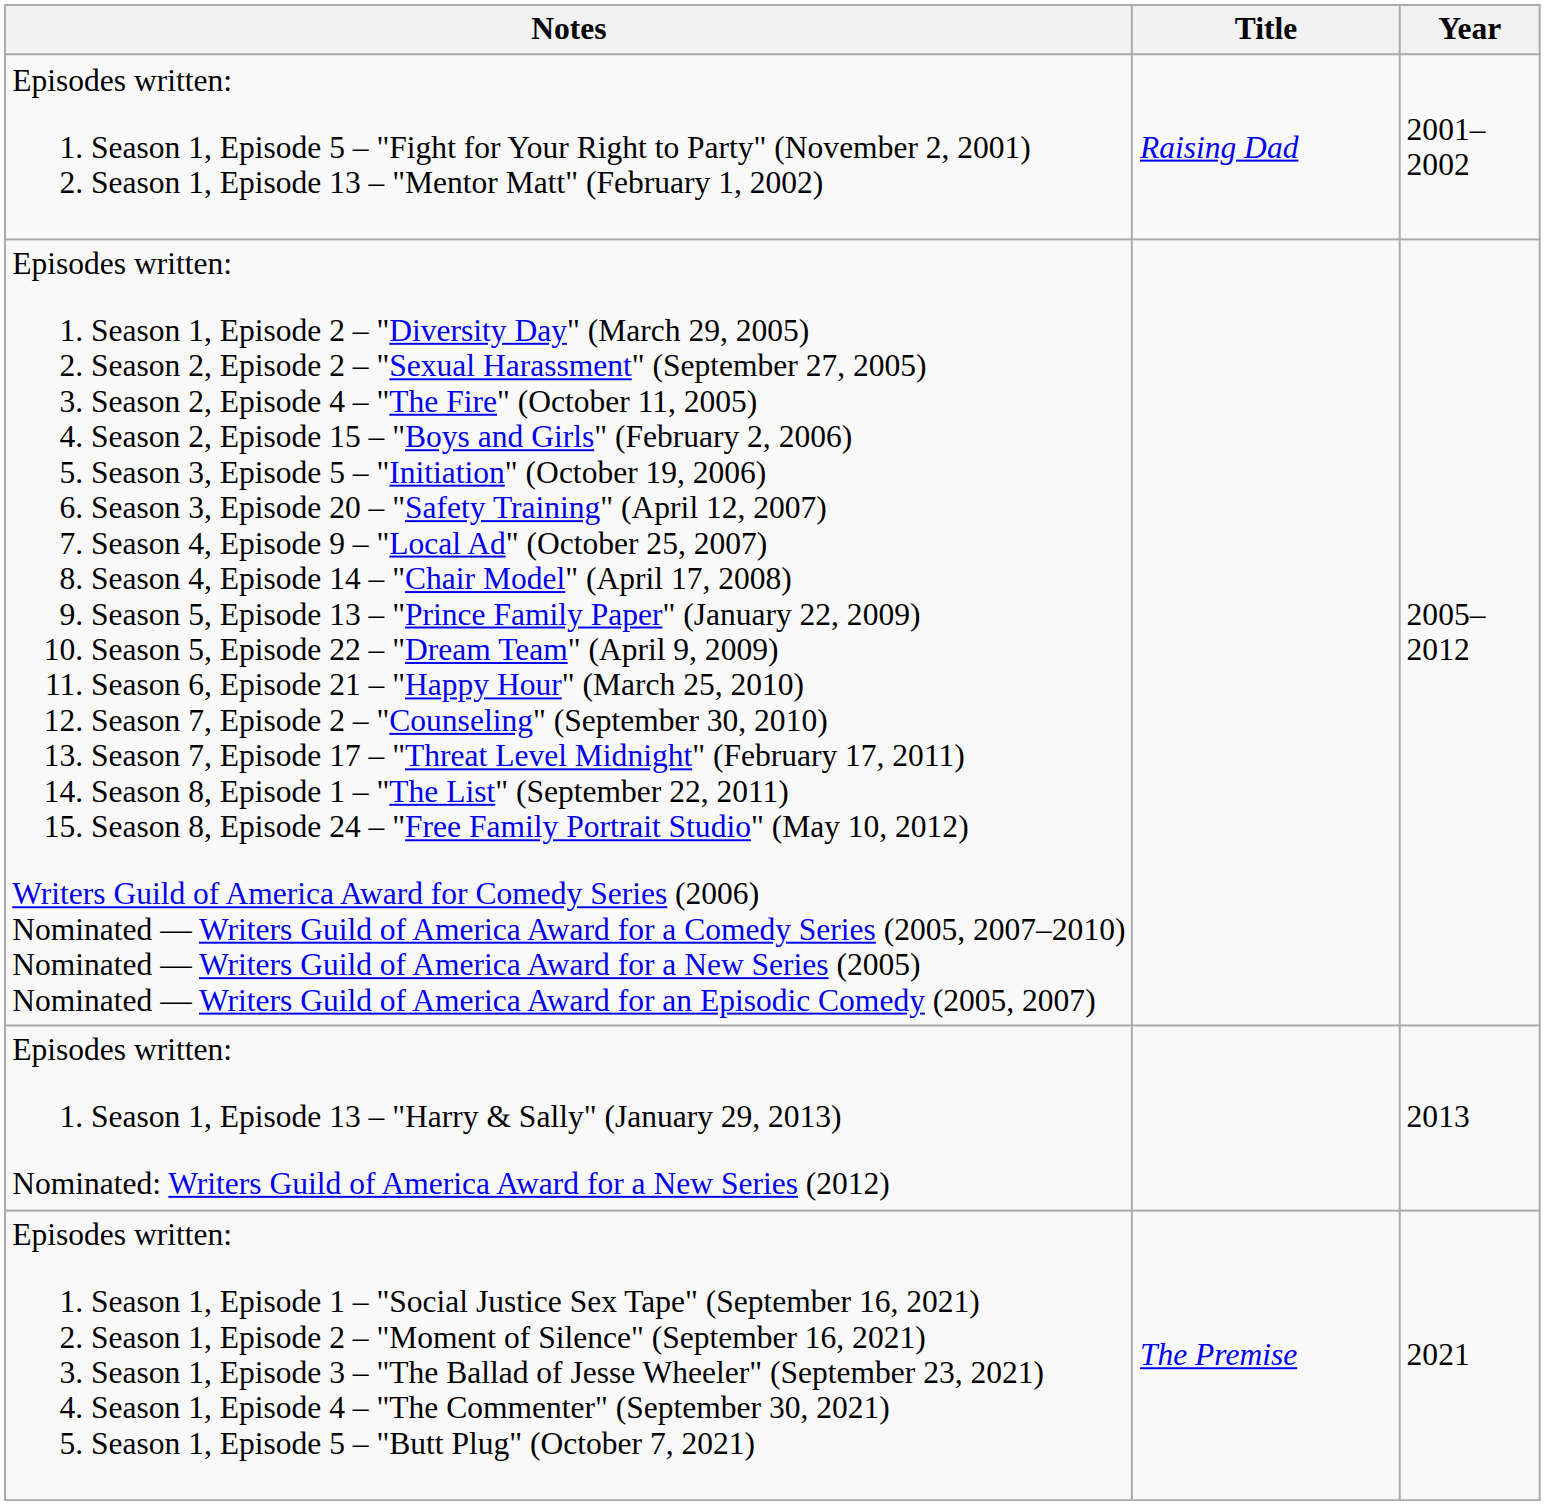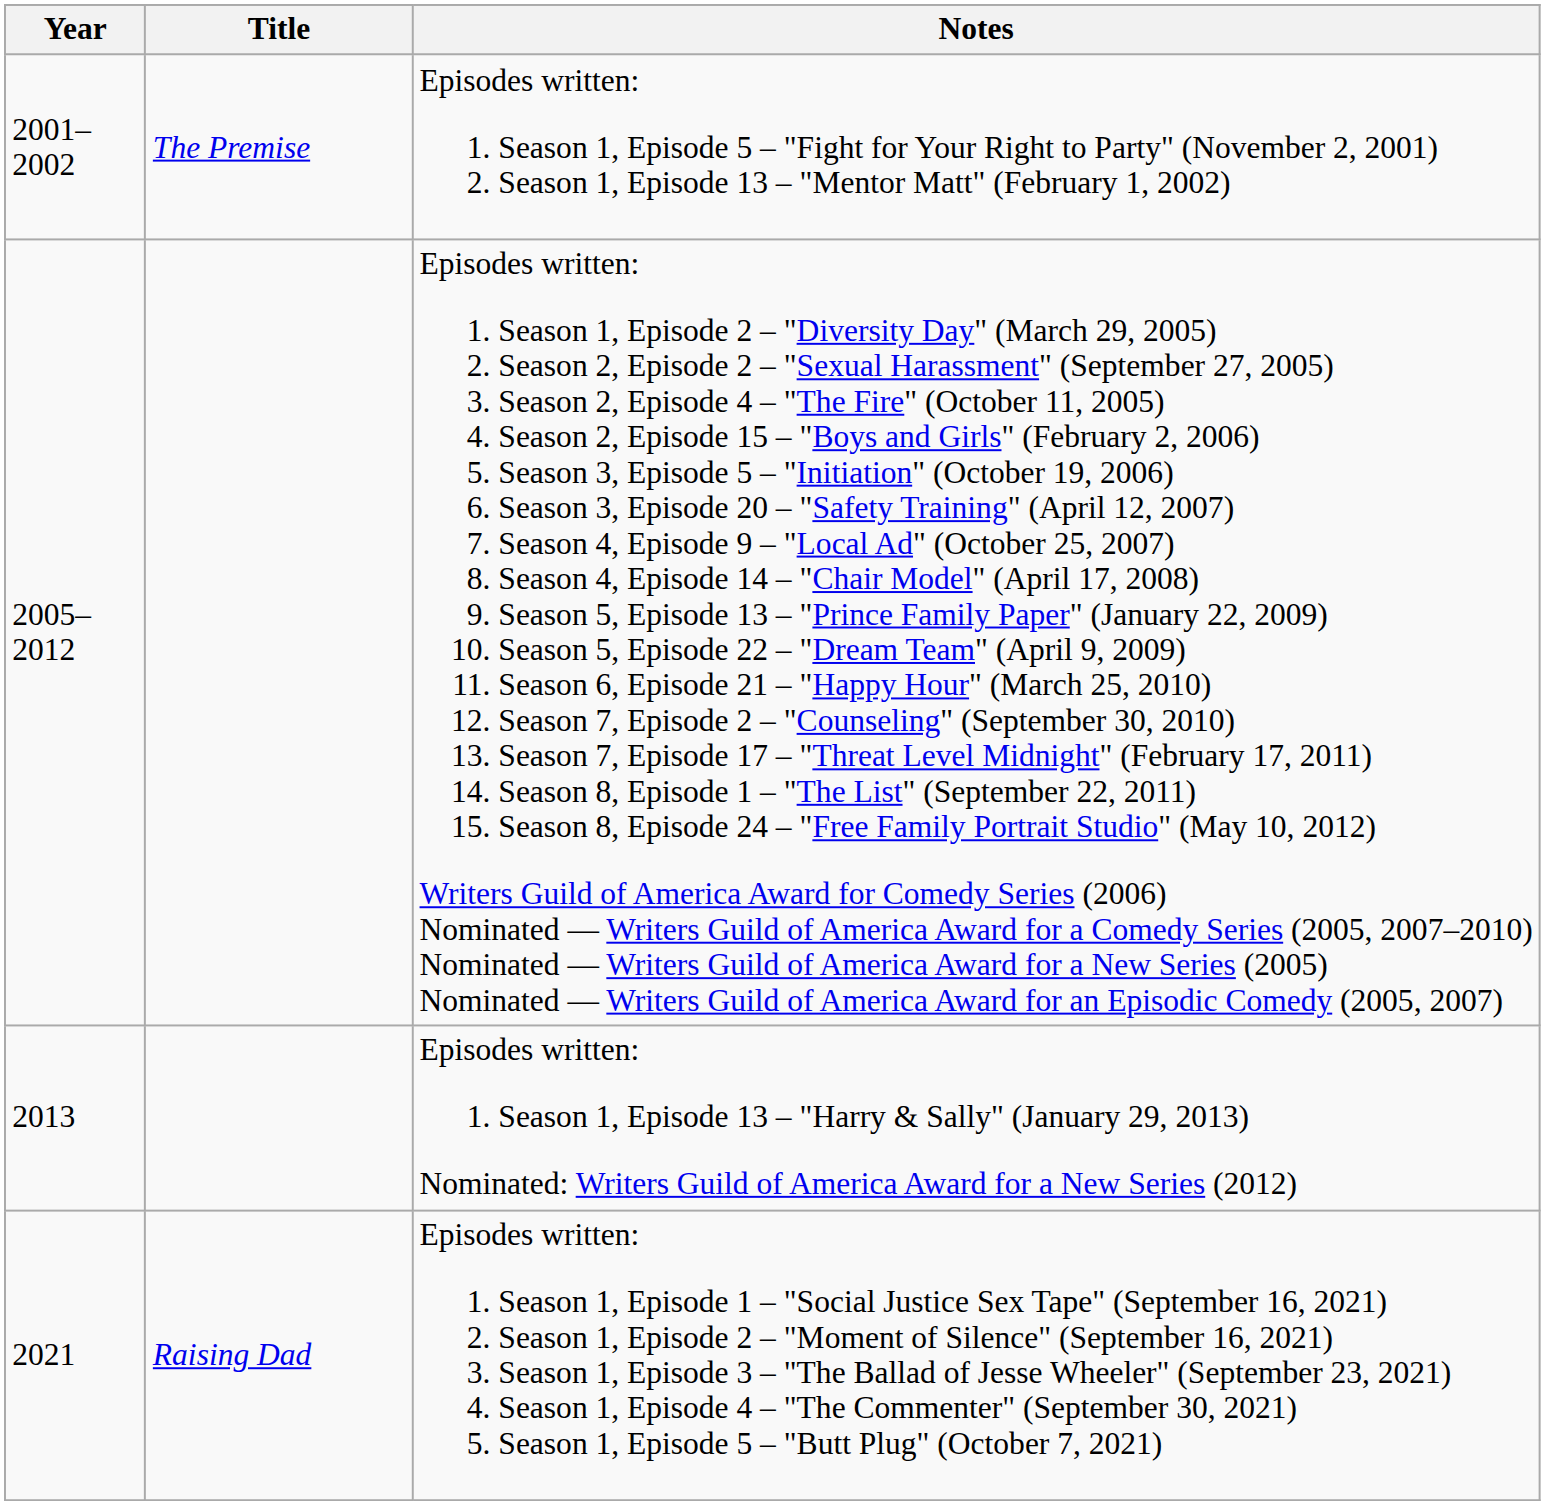columns swapped: (1470, 29) <-> (569, 29)
(1219, 146) Raising Dad -> (232, 146) The Premise
(1219, 1354) The Premise -> (232, 1354) Raising Dad
